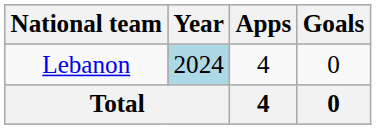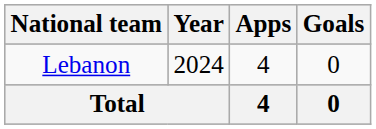(199, 64) lightblue background -> (199, 64) no background
